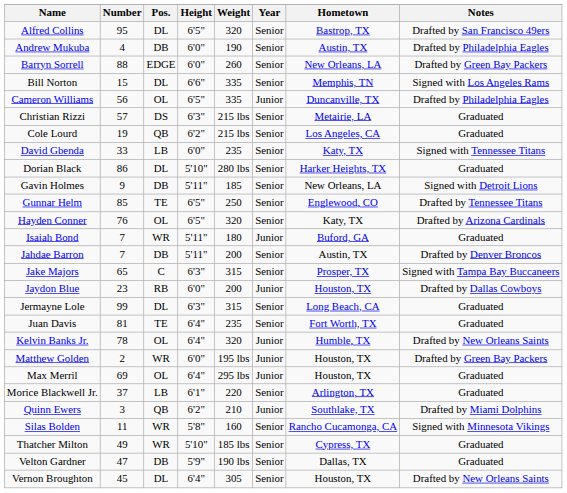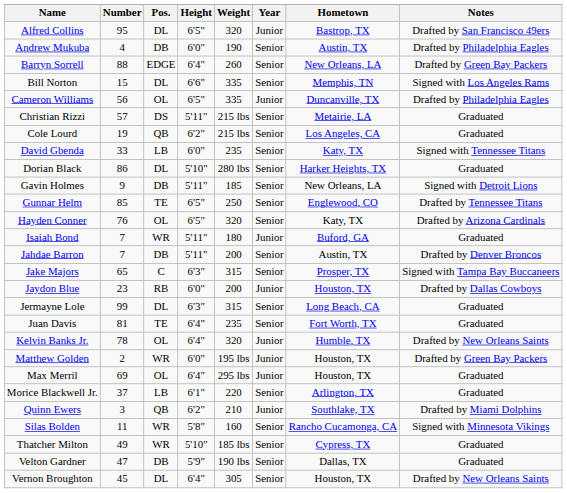(269, 30) Senior -> (269, 30) Junior
(196, 64) 6'0" -> (196, 64) 6'4"
(196, 116) 6'3" -> (196, 116) 5'11"
